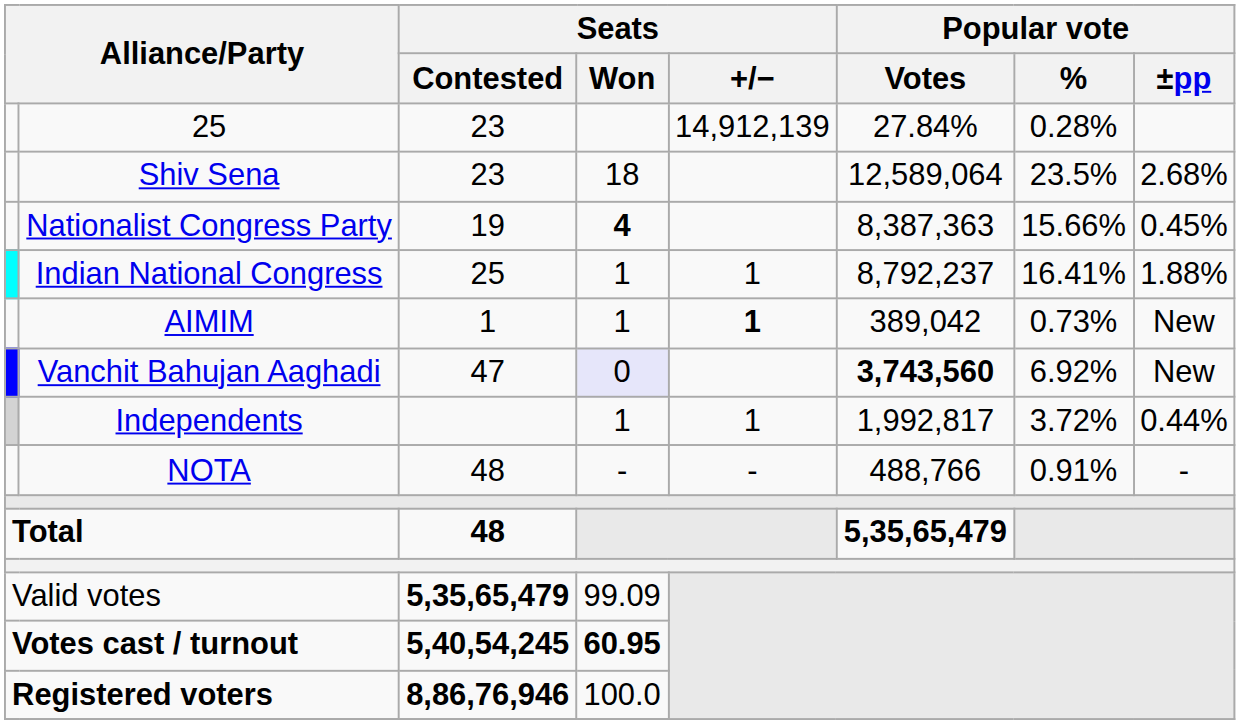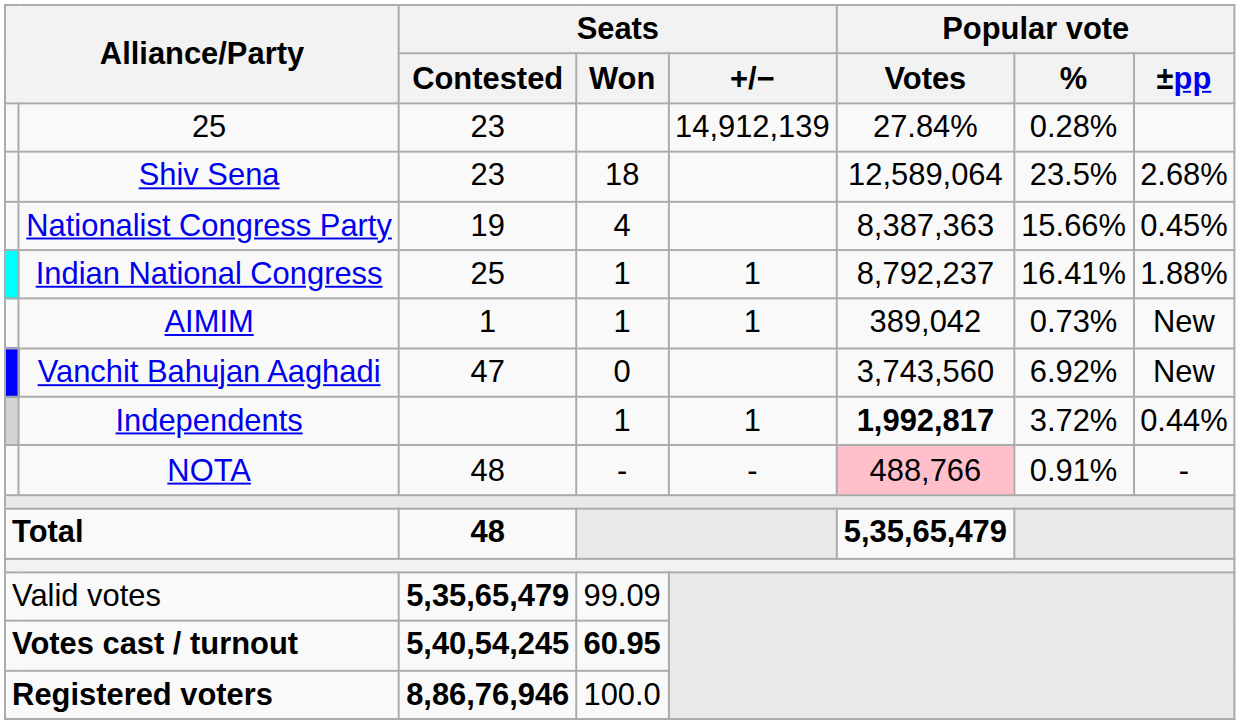(622, 224) bold -> (622, 224) normal
(752, 322) bold -> (752, 322) normal
(622, 371) lavender background -> (622, 371) no background
(925, 371) bold -> (925, 371) normal
(925, 420) normal -> (925, 420) bold
(925, 469) no background -> (925, 469) pink background
